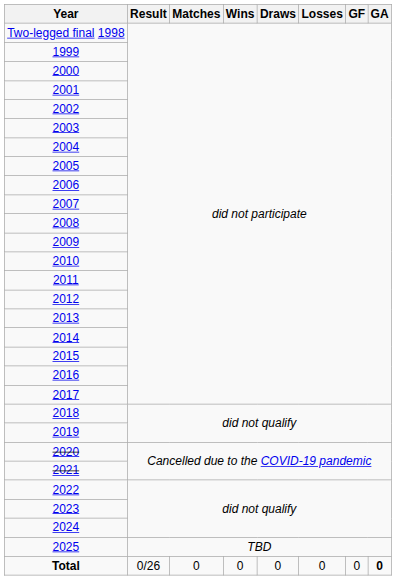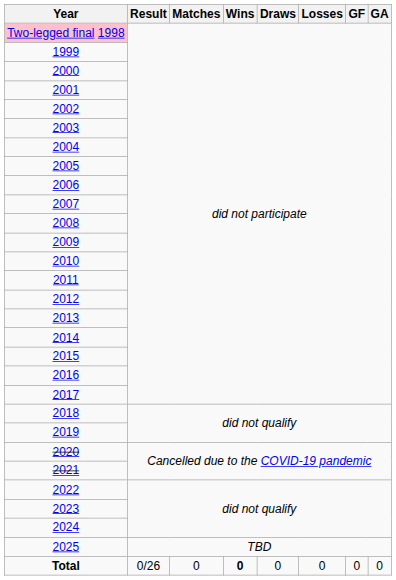(66, 33) no background -> (66, 33) pink background
(240, 565) normal -> (240, 565) bold
(380, 565) bold -> (380, 565) normal
